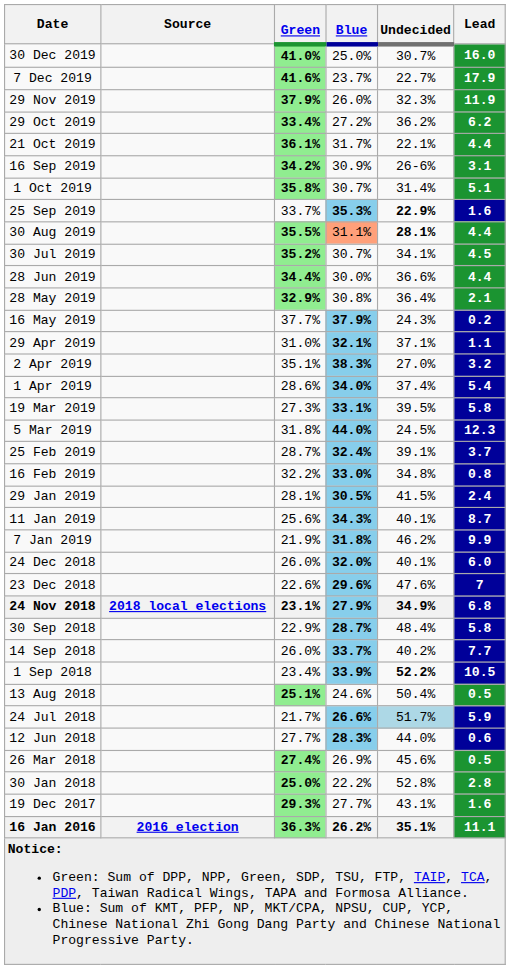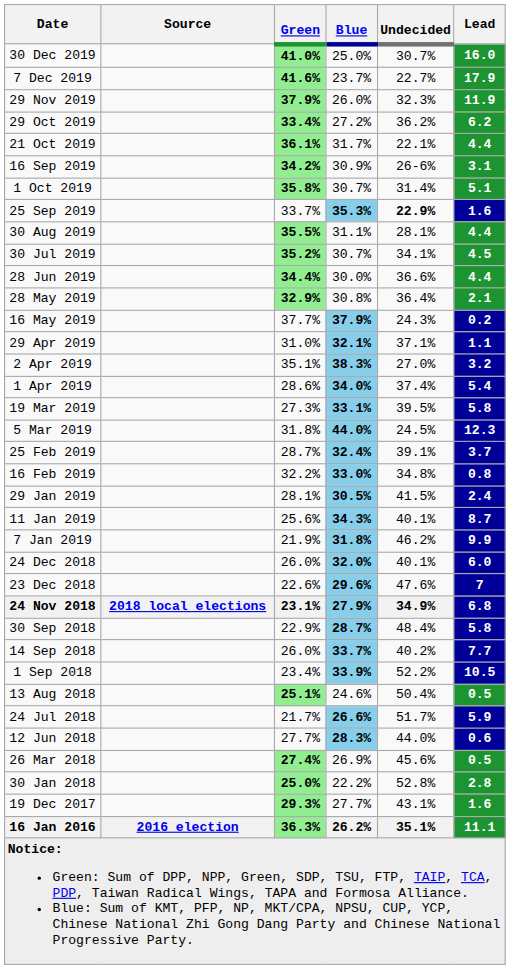(352, 232) lightsalmon background -> (352, 232) no background
(416, 232) bold -> (416, 232) normal
(416, 673) bold -> (416, 673) normal
(416, 717) lightblue background -> (416, 717) no background
